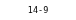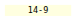(38, 10) no background -> (38, 10) lightyellow background
